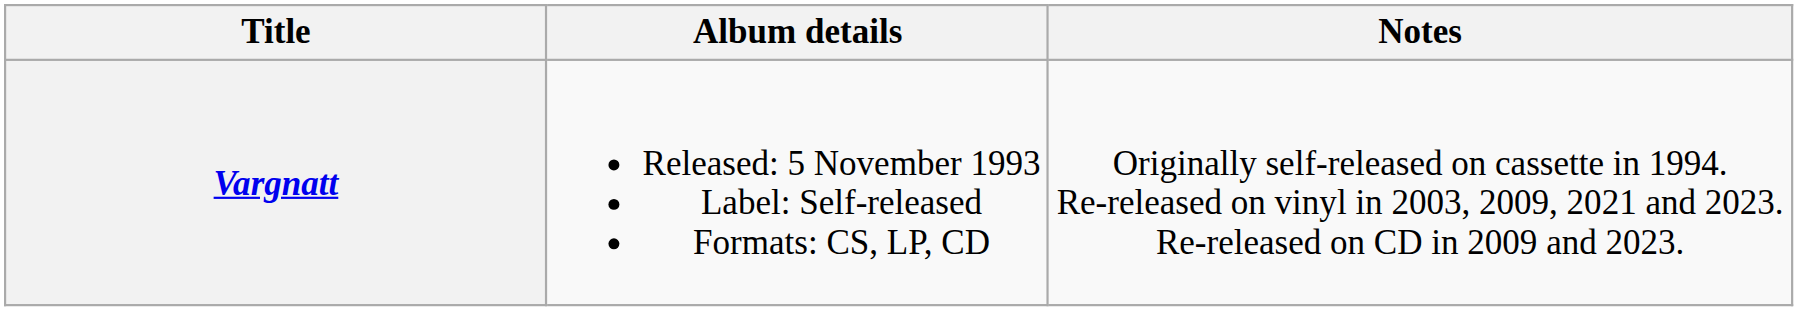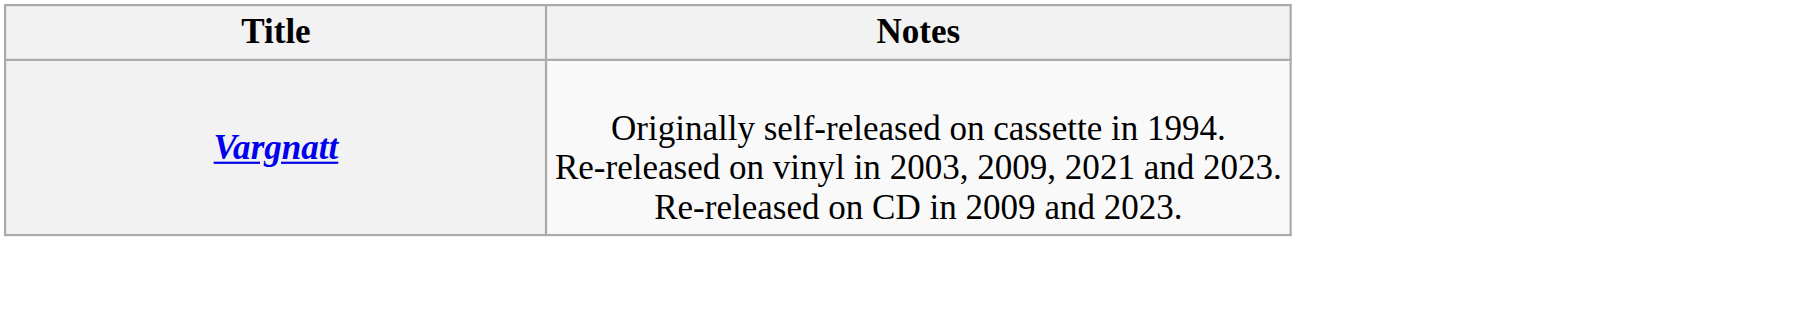- column: (798, 32)
